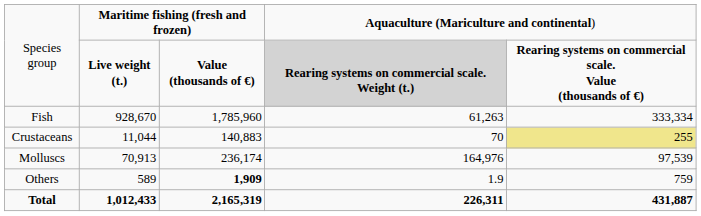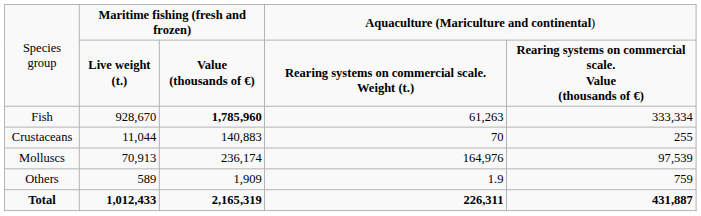(386, 81) lightgrey background -> (386, 81) no background
(237, 117) normal -> (237, 117) bold
(683, 138) khaki background -> (683, 138) no background
(248, 179) bold -> (248, 179) normal
